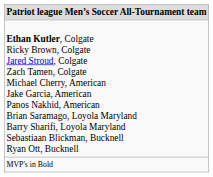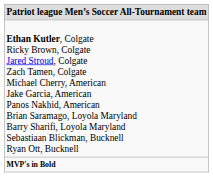(30, 165) normal -> (31, 165) bold
